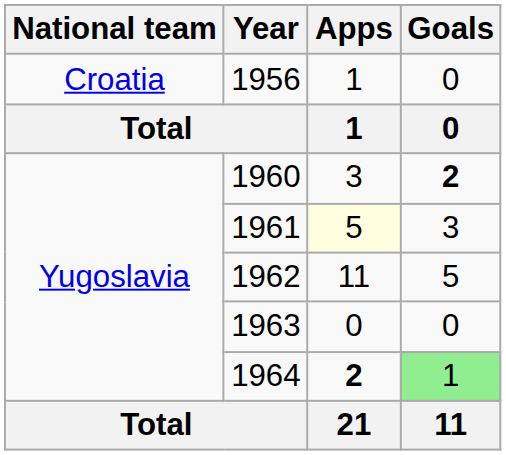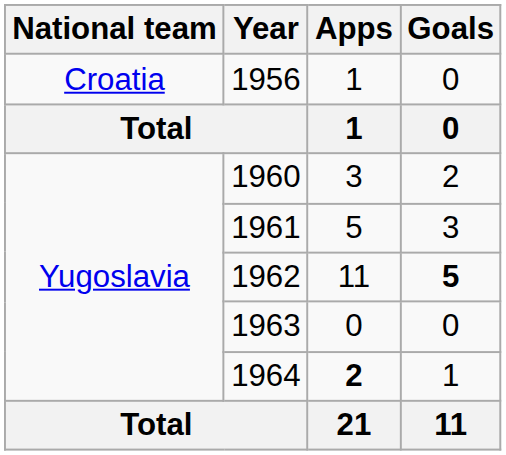(451, 177) bold -> (451, 177) normal
(354, 227) lightyellow background -> (354, 227) no background
(451, 276) normal -> (451, 276) bold
(451, 375) lightgreen background -> (451, 375) no background
